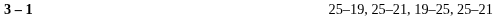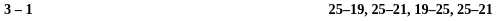(411, 9) normal -> (411, 9) bold
